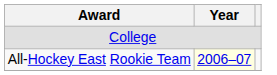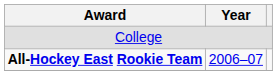(99, 59) normal -> (105, 59) bold
(224, 59) lightyellow background -> (236, 59) no background
